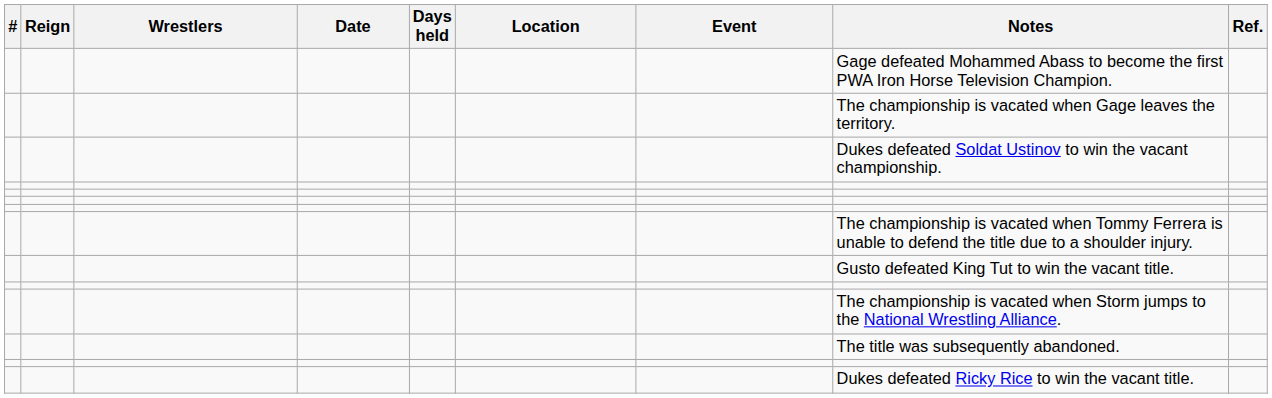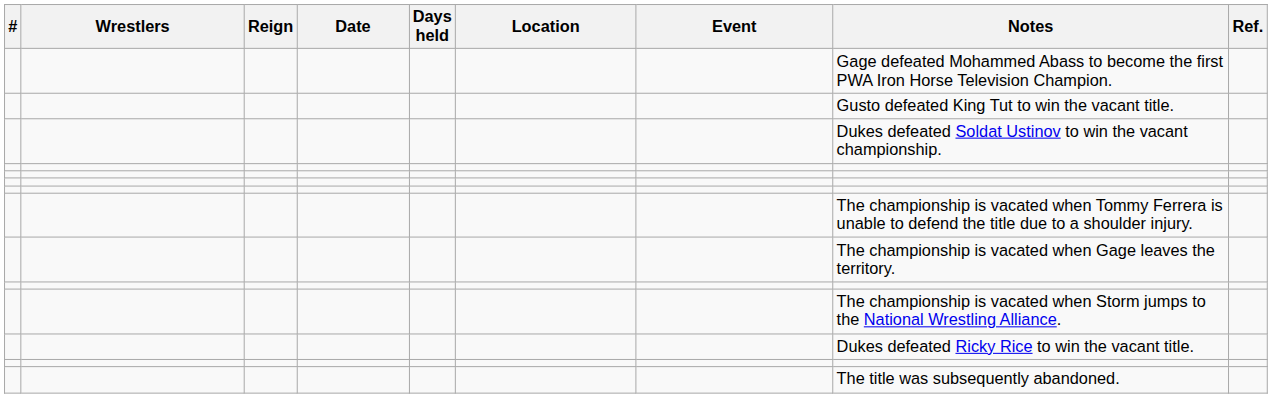columns swapped: (186, 26) <-> (48, 26)
(1026, 115) The championship is vacated when Gage leaves the territory. -> (1005, 105) Gusto defeated King Tut to win the vacant title.
(1005, 268) Gusto defeated King Tut to win the vacant title. -> (1026, 259) The championship is vacated when Gage leaves the territory.
(978, 346) The title was subsequently abandoned. -> (1015, 346) Dukes defeated Ricky Rice to win the vacant title.
(1015, 379) Dukes defeated Ricky Rice to win the vacant title. -> (978, 379) The title was subsequently abandoned.
